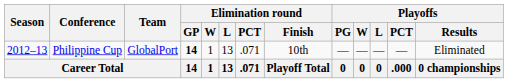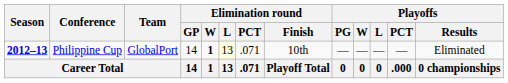(27, 50) normal -> (27, 50) bold
(191, 50) bold -> (191, 50) normal
(210, 50) normal -> (210, 50) bold
(227, 50) no background -> (227, 50) lightyellow background
